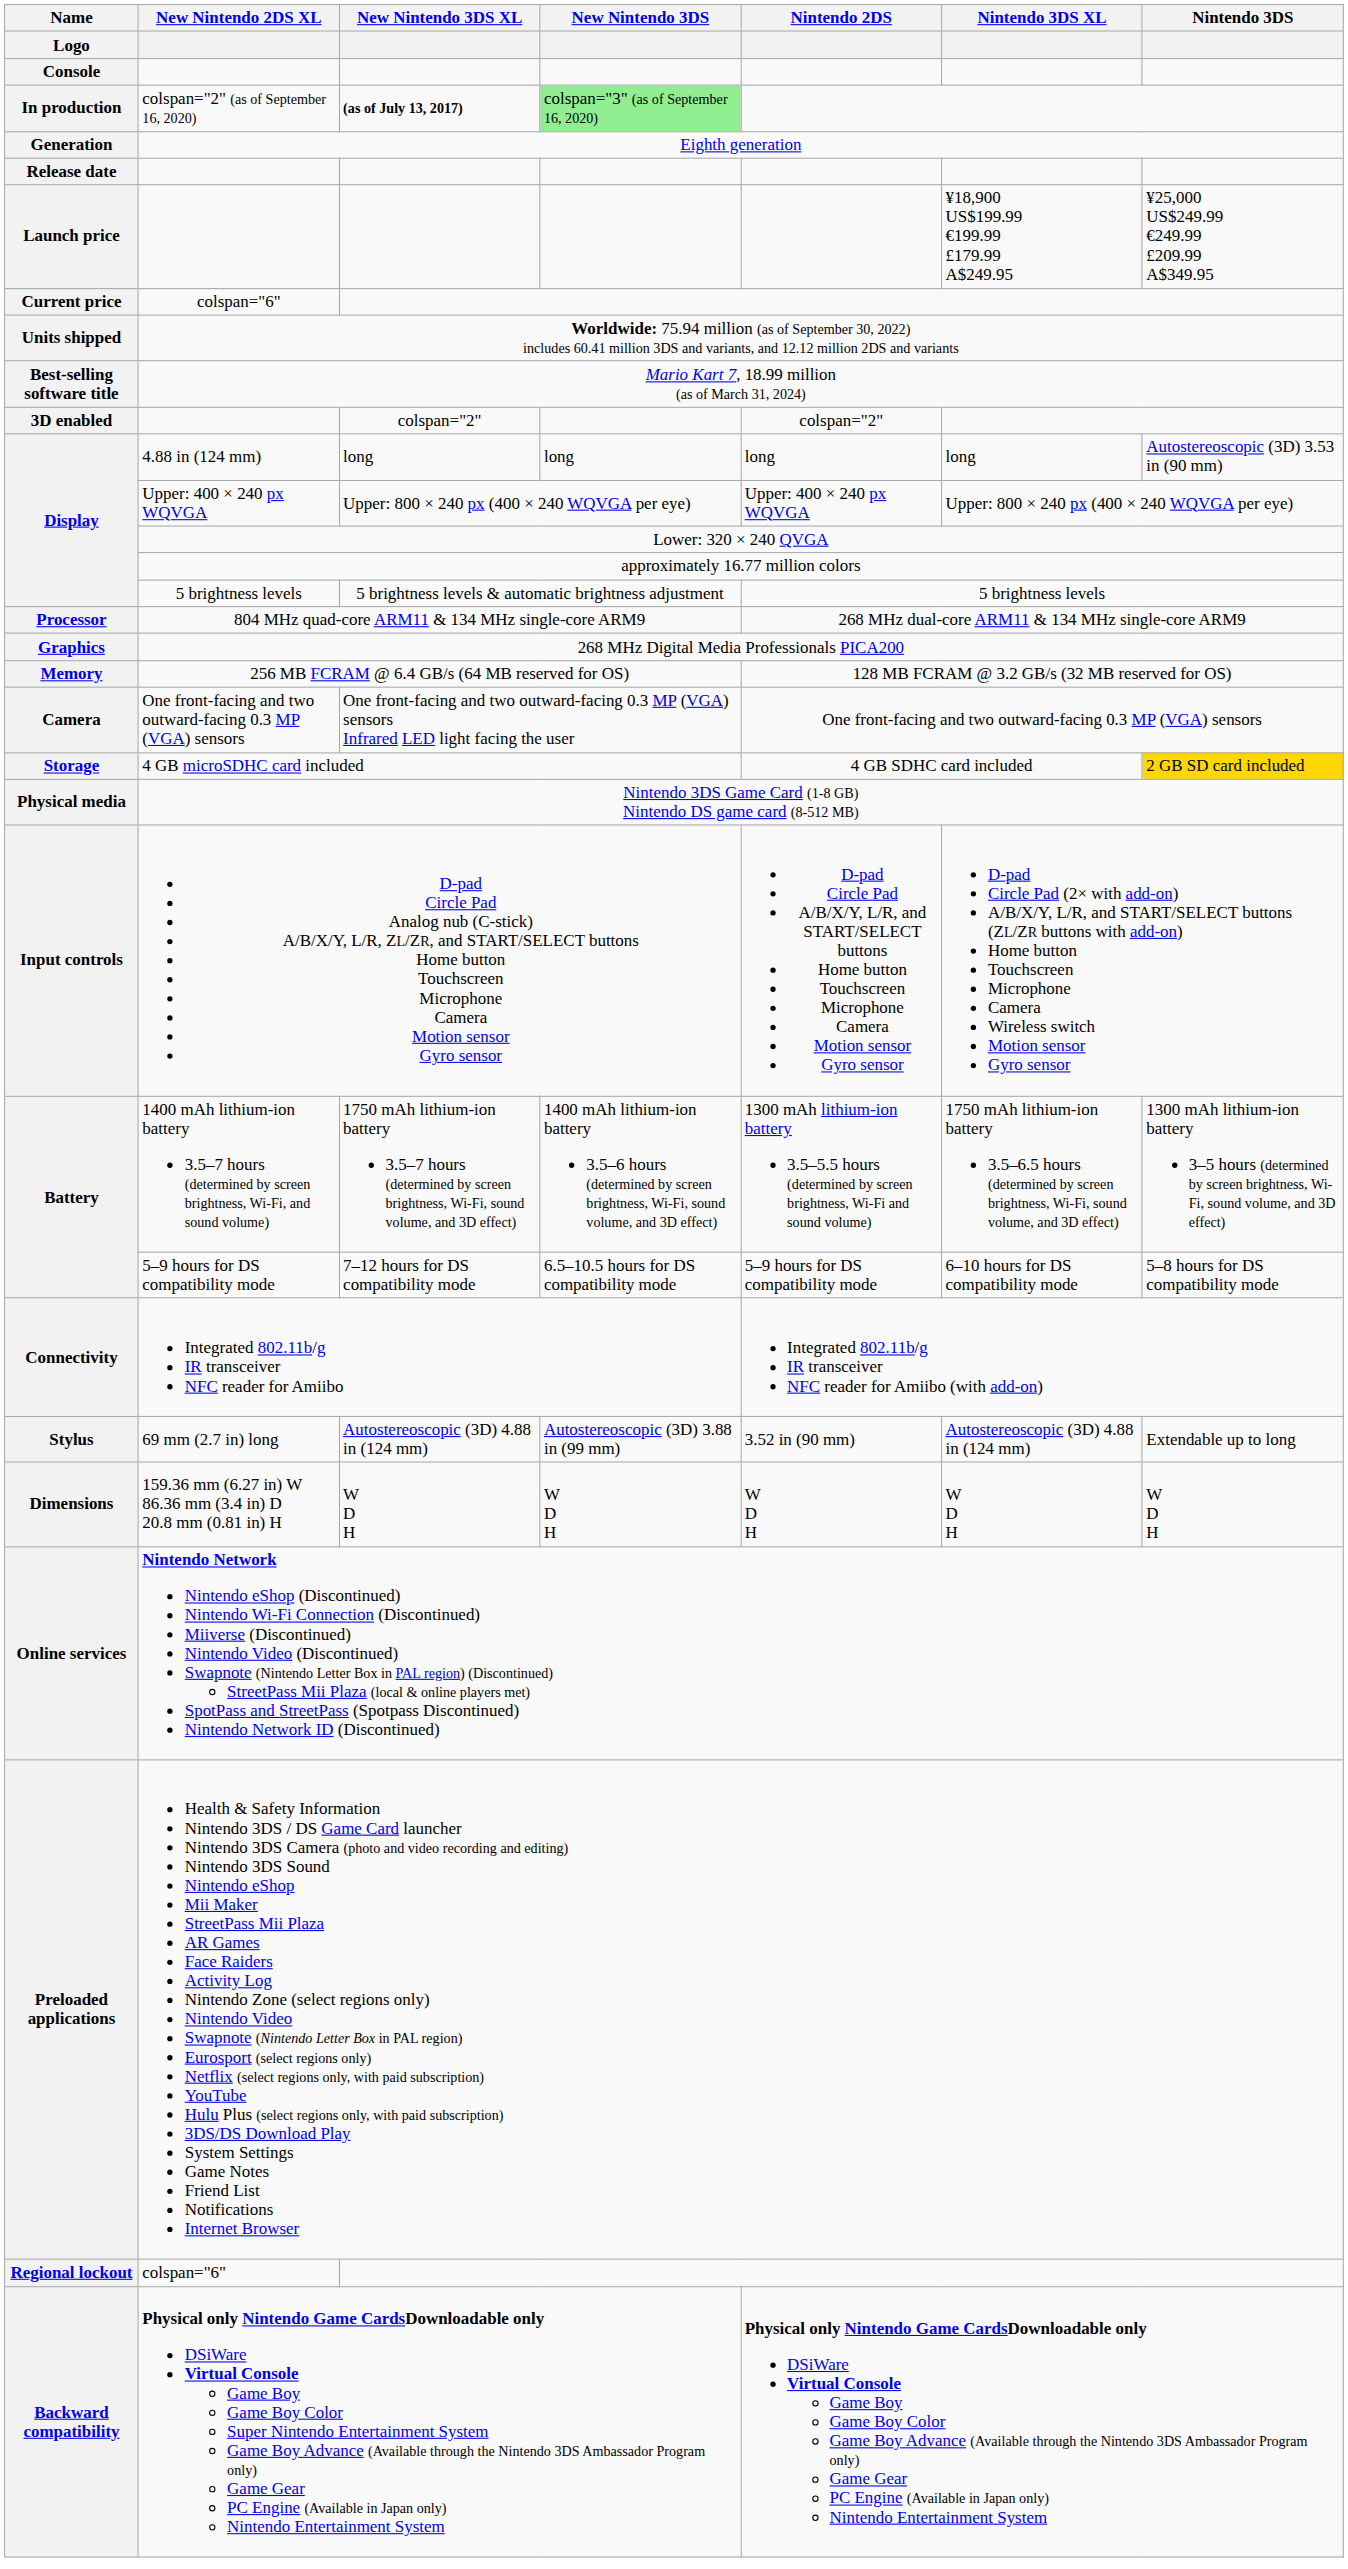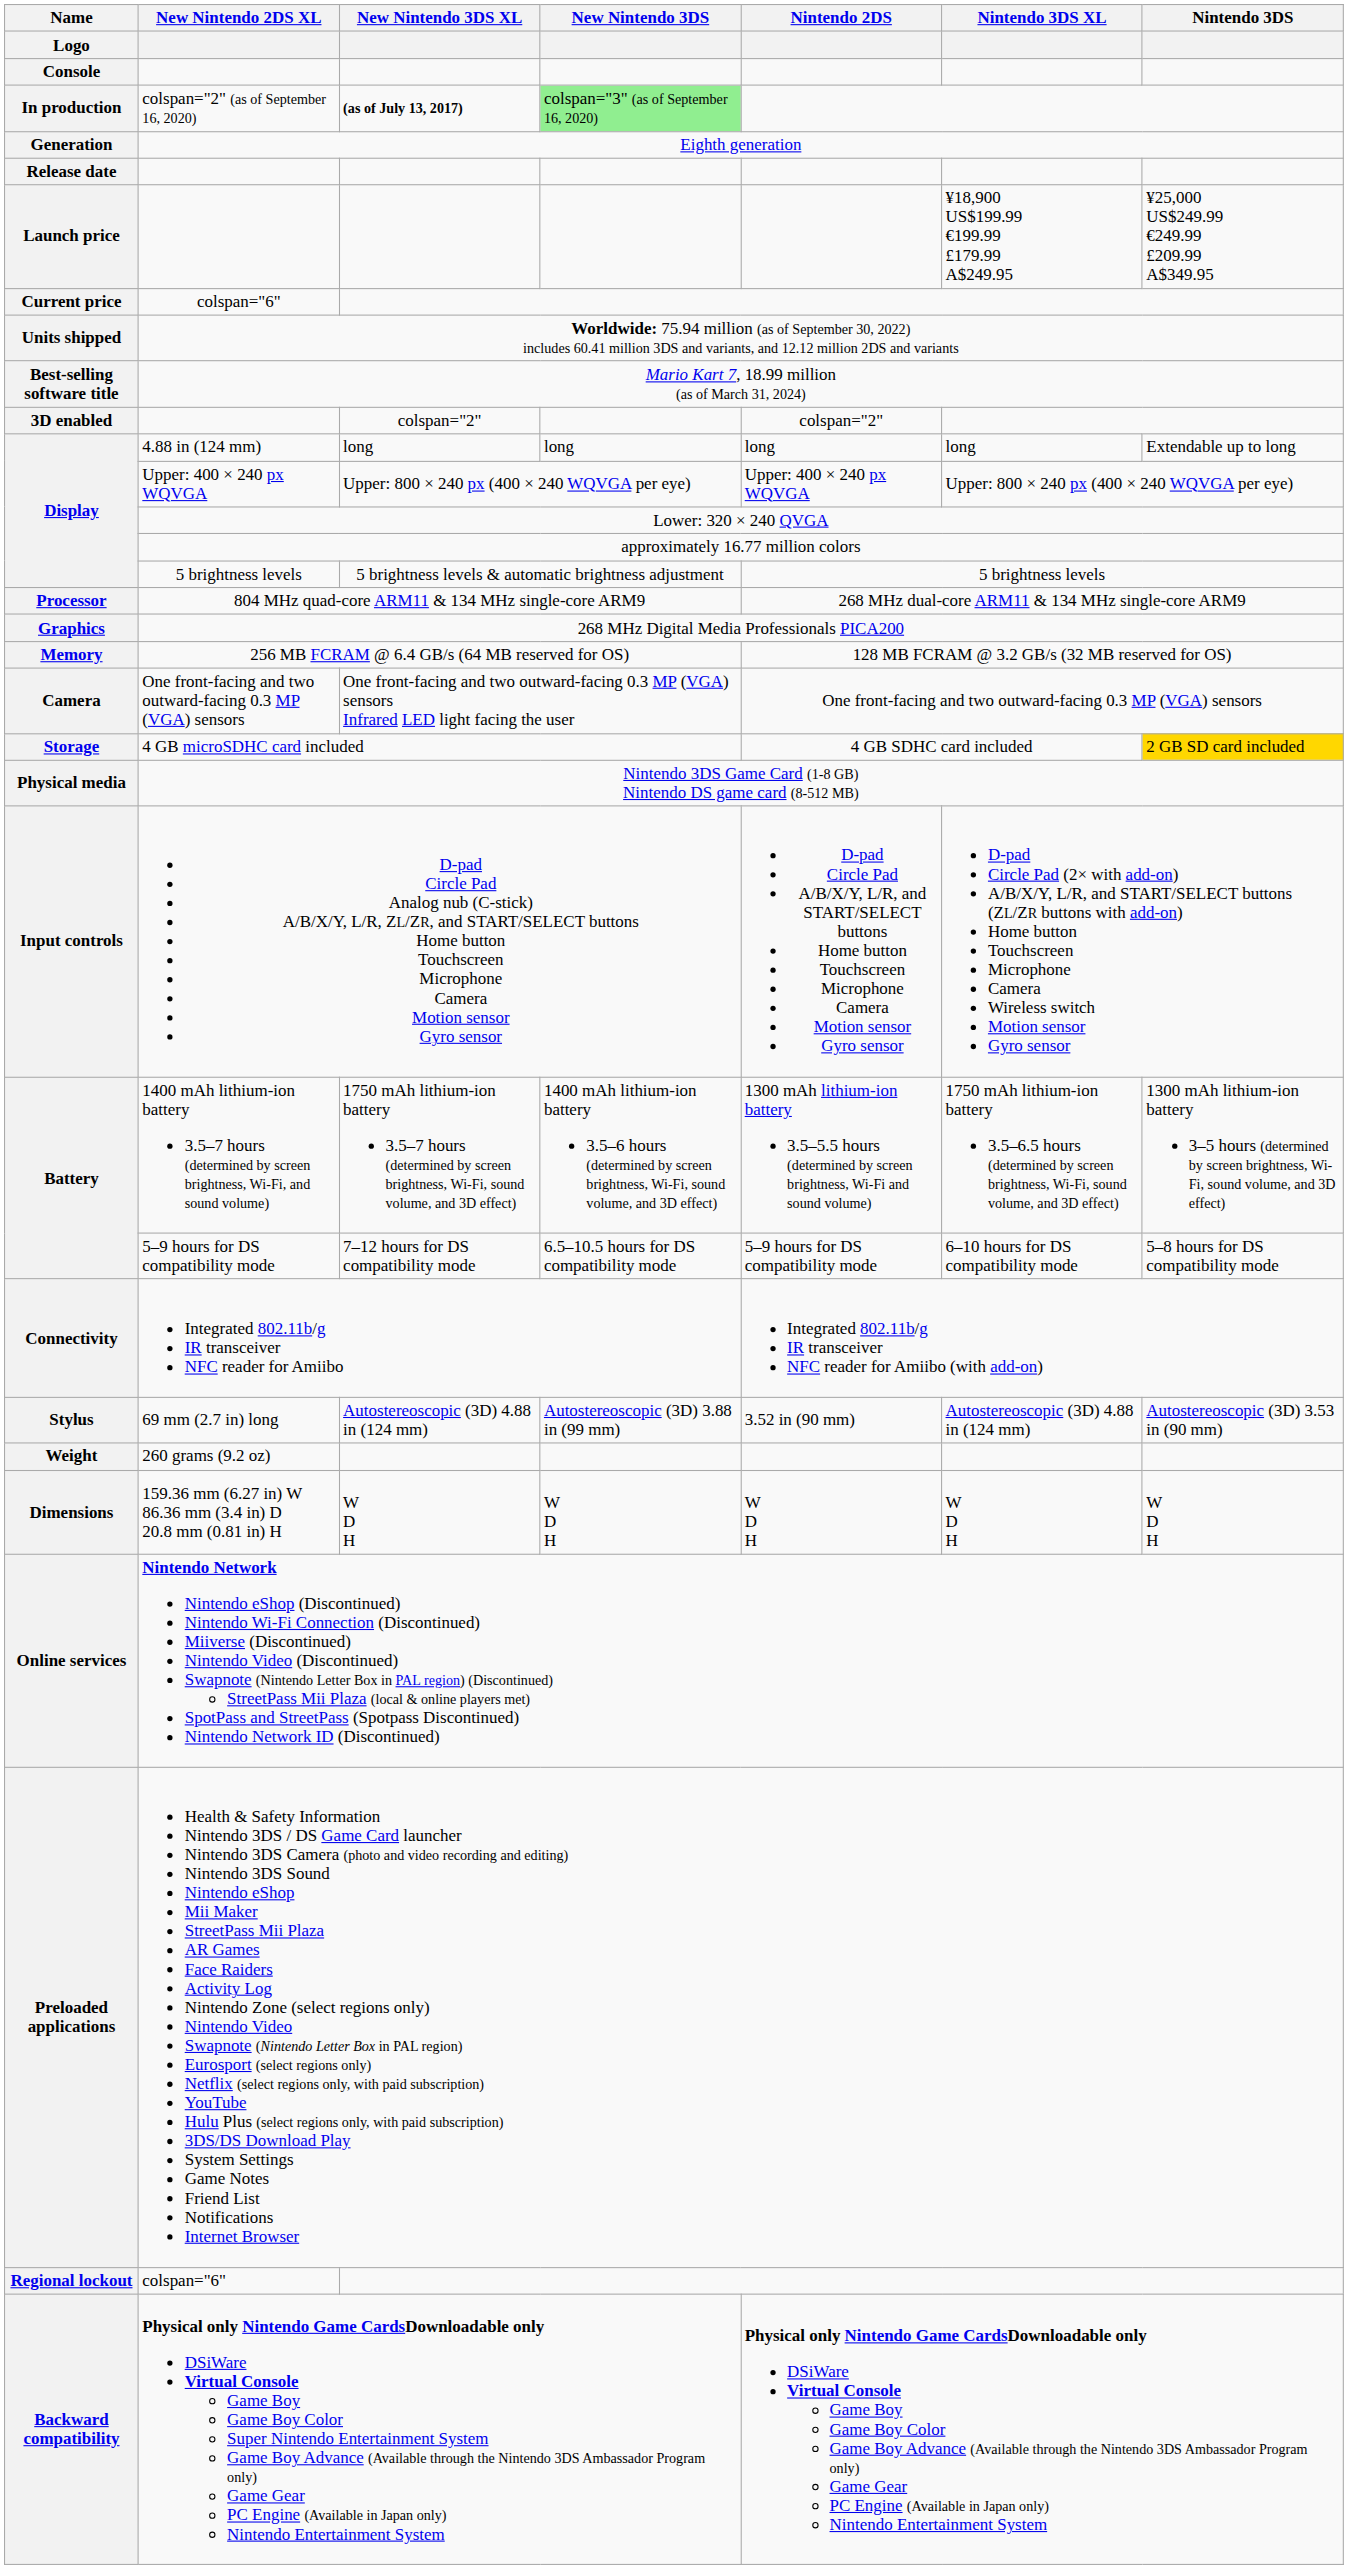(1240, 456) Autostereoscopic (3D) 3.53 in (90 mm) -> (1221, 447) Extendable up to long
(1221, 1439) Extendable up to long -> (1240, 1420) Autostereoscopic (3D) 3.53 in (90 mm)
+ row: (71, 1456)
